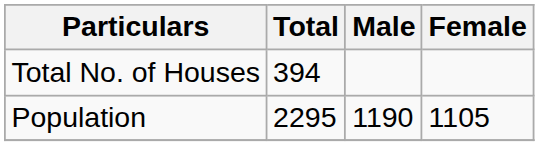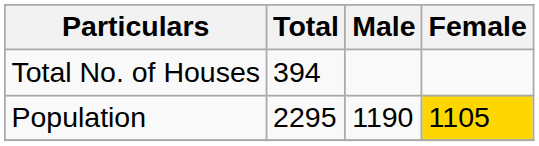(459, 117) no background -> (459, 117) gold background
